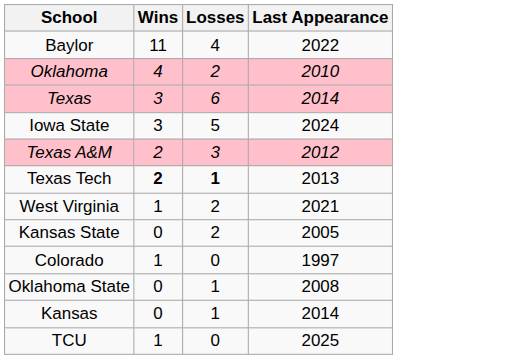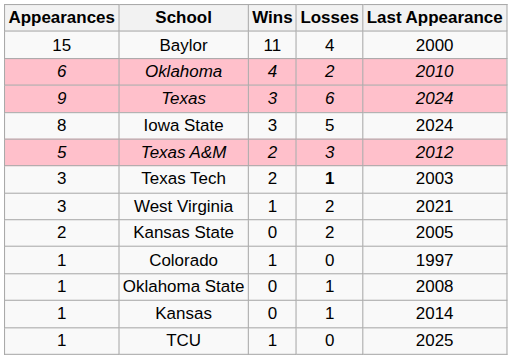+ column: (62, 17)
(320, 44) 2022 -> (435, 44) 2000
(320, 98) 2014 -> (435, 98) 2024
(158, 179) bold -> (272, 179) normal
(320, 179) 2013 -> (435, 179) 2003
